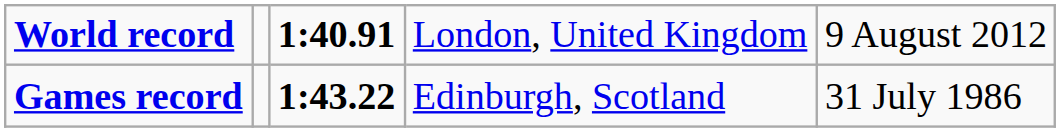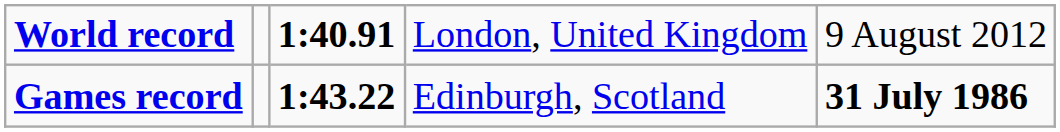(923, 95) normal -> (926, 95) bold
